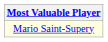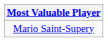(54, 28) lightyellow background -> (54, 28) no background
